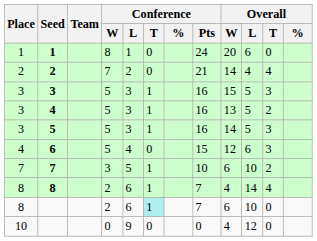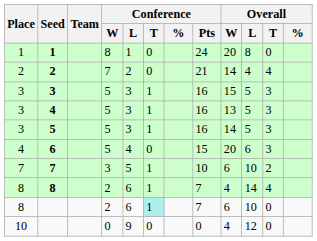(248, 52) 6 -> (248, 52) 8
(268, 110) 2 -> (268, 110) 3
(230, 149) 12 -> (230, 149) 20
